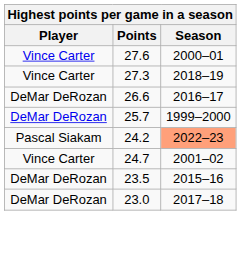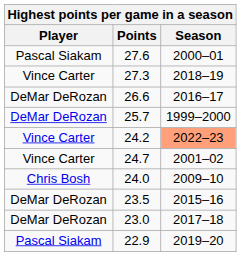(59, 55) Vince Carter -> (59, 55) Pascal Siakam
(59, 138) Pascal Siakam -> (59, 138) Vince Carter
+ row: (137, 179)
+ row: (137, 240)
